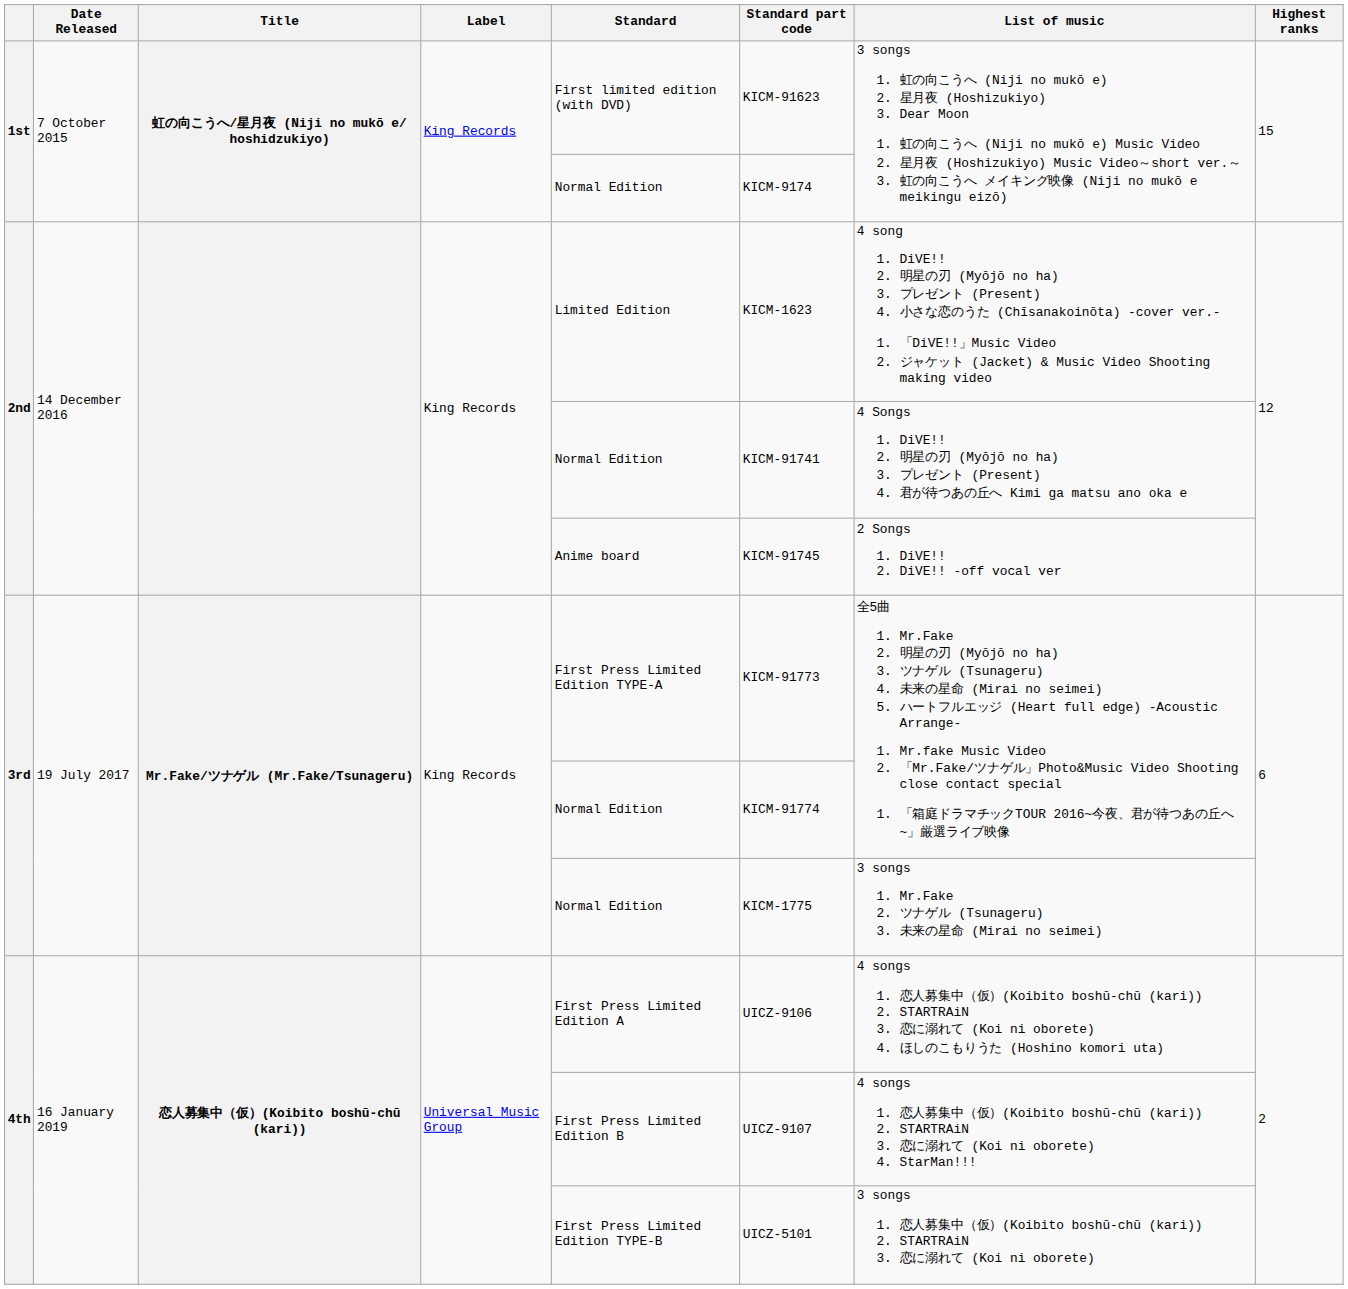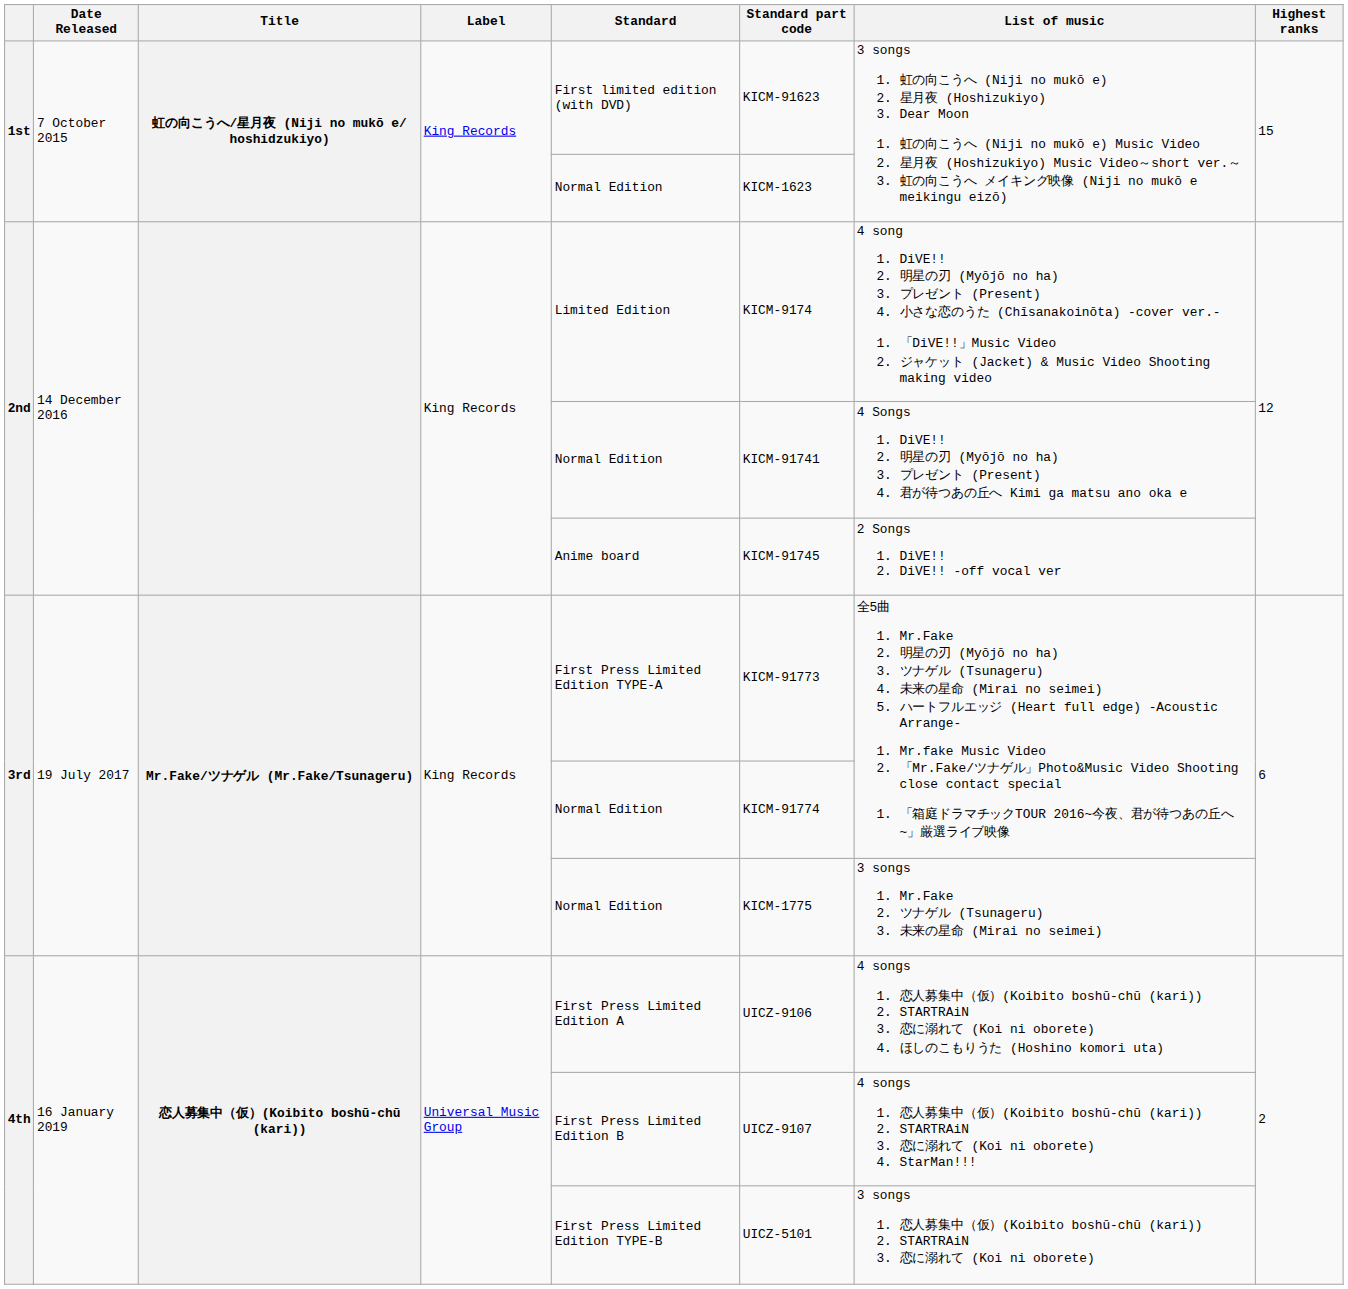(777, 188) KICM-9174 -> (777, 188) KICM-1623
(777, 312) KICM-1623 -> (777, 312) KICM-9174
